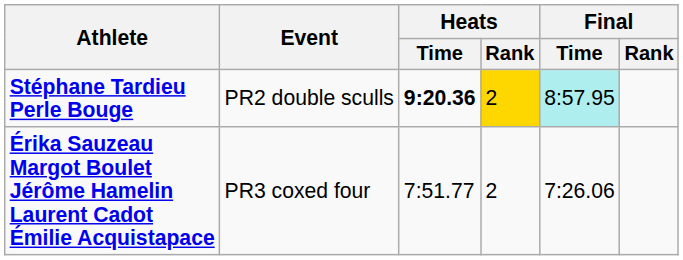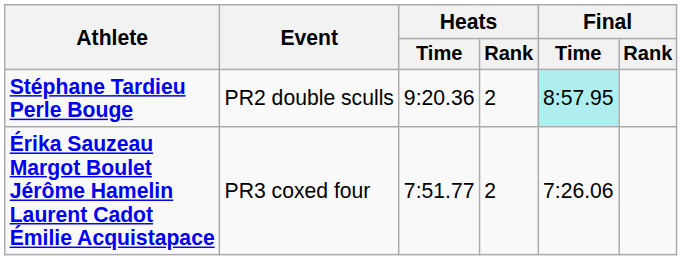(440, 99) bold -> (439, 99) normal
(491, 99) gold background -> (490, 99) no background
